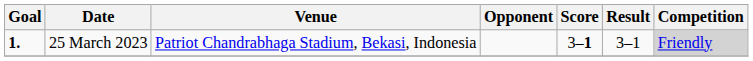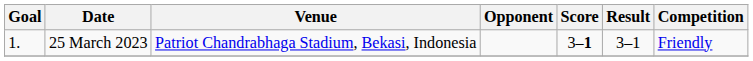(14, 42) bold -> (14, 42) normal
(685, 42) lightgrey background -> (685, 42) no background
